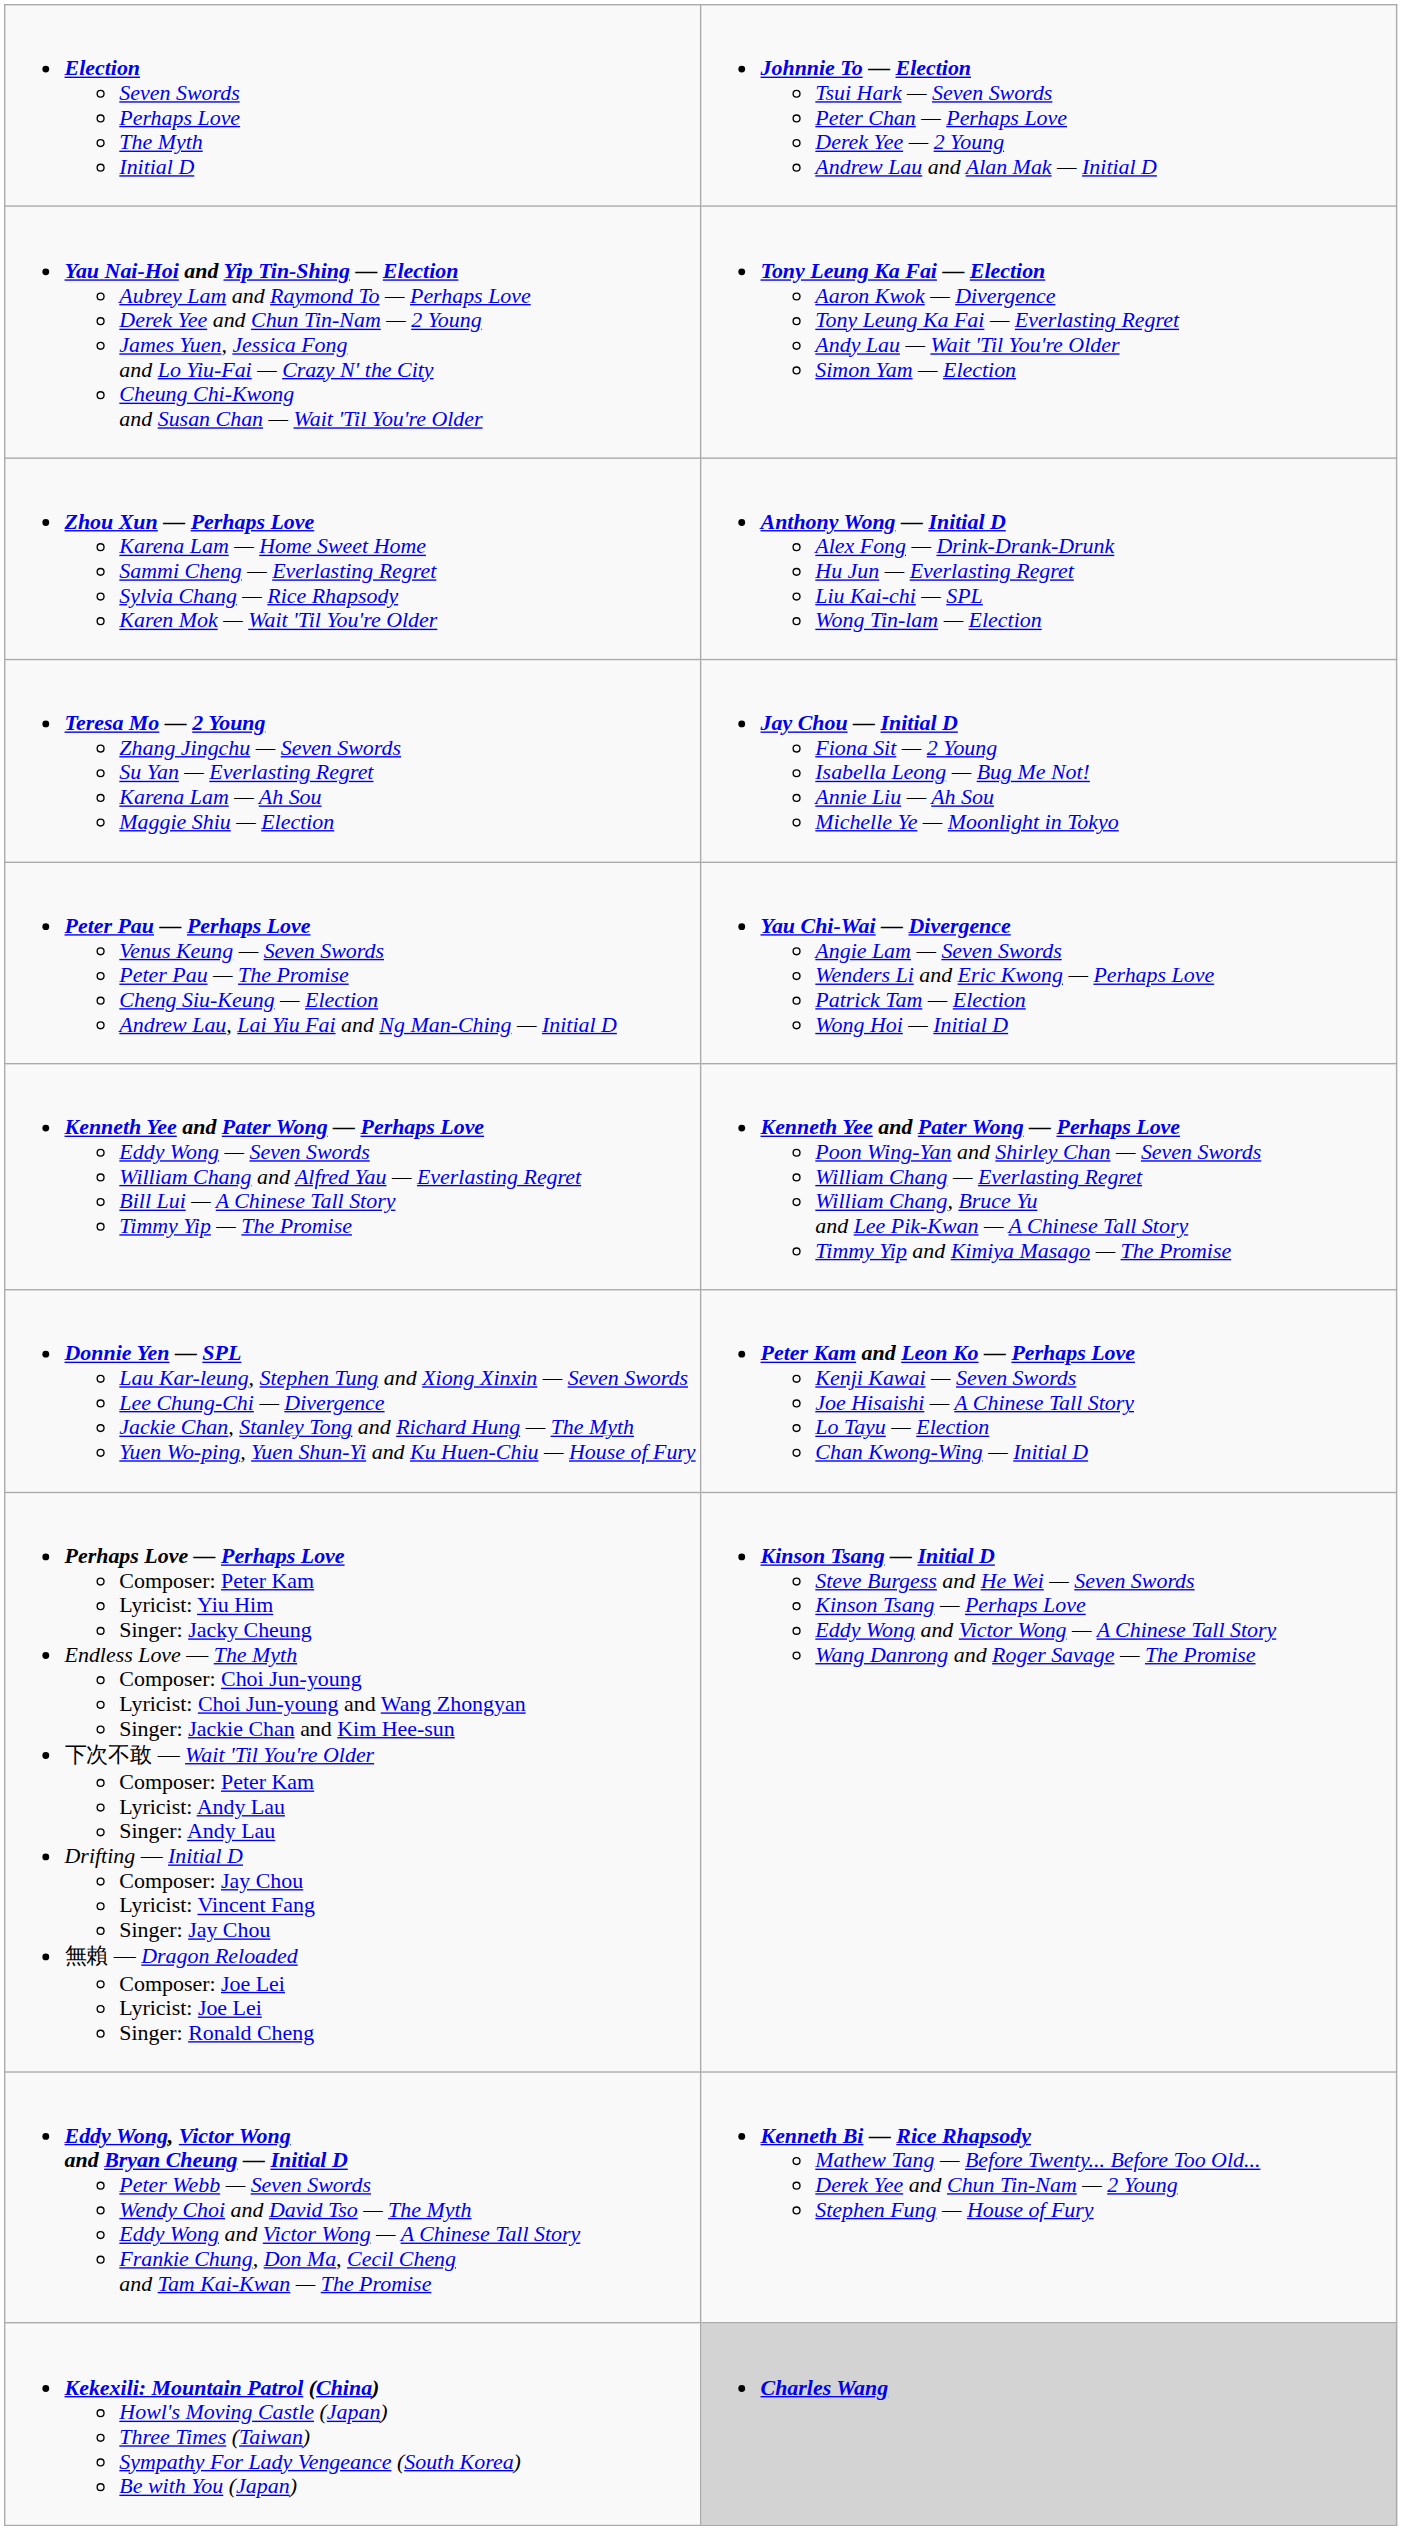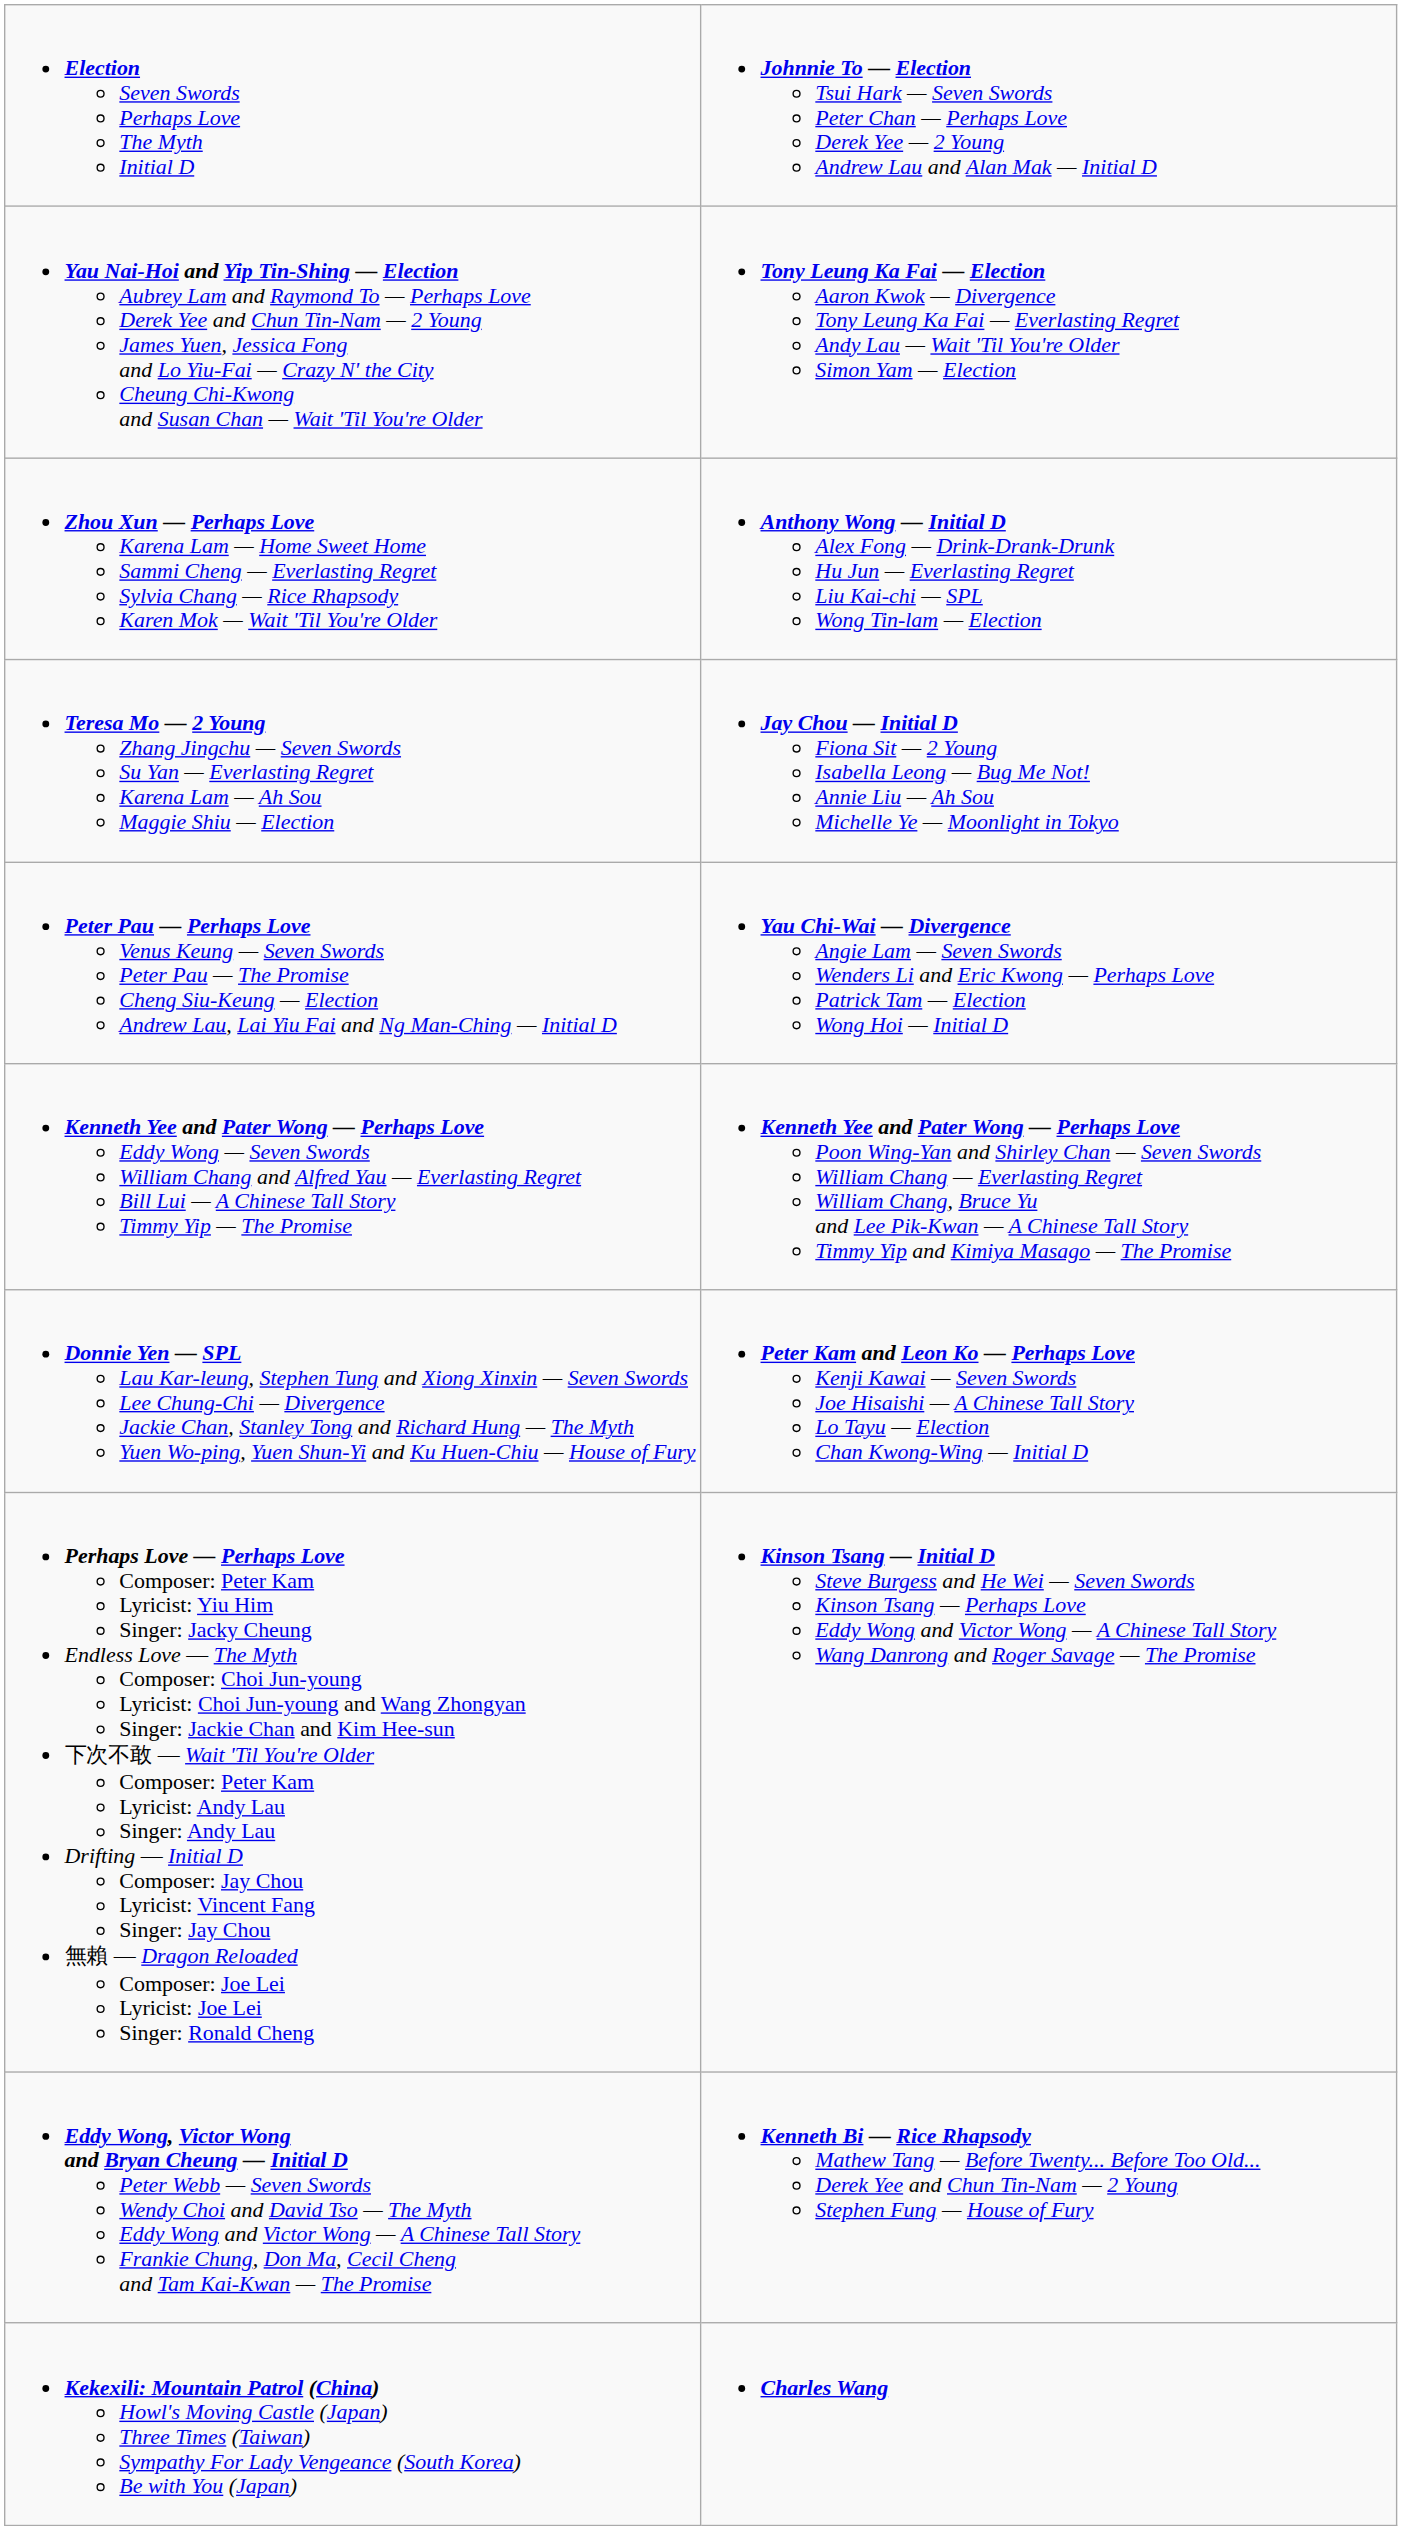(1049, 2387) lightgrey background -> (1049, 2387) no background
